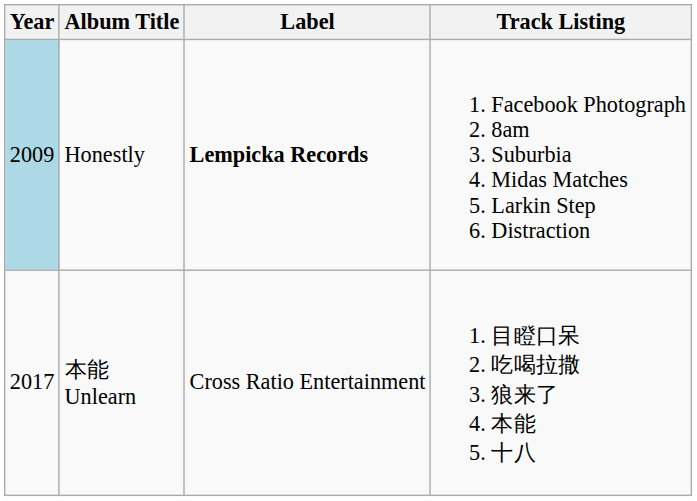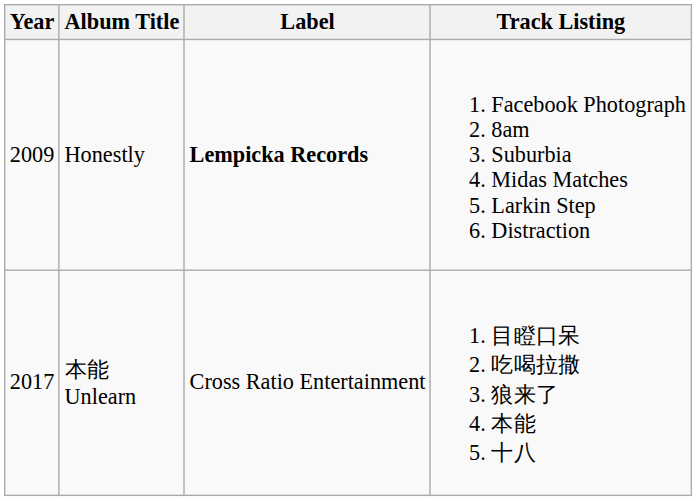(32, 154) lightblue background -> (32, 154) no background
